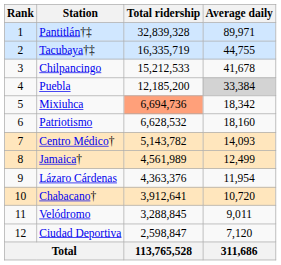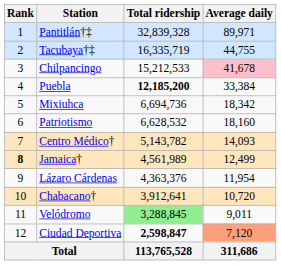(239, 68) no background -> (239, 68) pink background
(164, 86) normal -> (164, 86) bold
(239, 86) lightgrey background -> (239, 86) no background
(164, 104) lightsalmon background -> (164, 104) no background
(20, 159) normal -> (20, 159) bold
(164, 214) no background -> (164, 214) lightgreen background
(164, 232) normal -> (164, 232) bold
(239, 232) no background -> (239, 232) lightsalmon background
